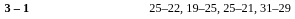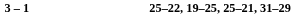(220, 8) normal -> (220, 8) bold
